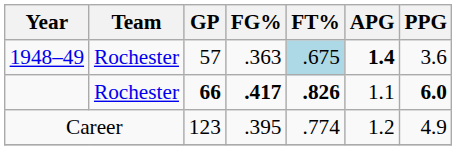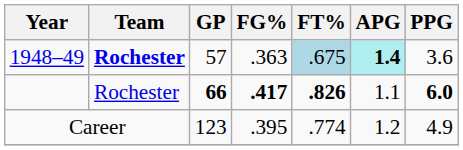(136, 57) normal -> (139, 57) bold
(381, 57) no background -> (387, 57) paleturquoise background
